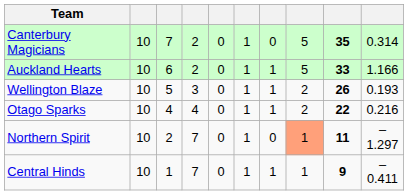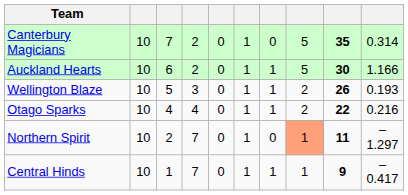(343, 69) 33 -> (343, 69) 30
(382, 172) –0.411 -> (382, 172) –0.417
